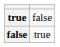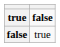(42, 17) normal -> (42, 17) bold
